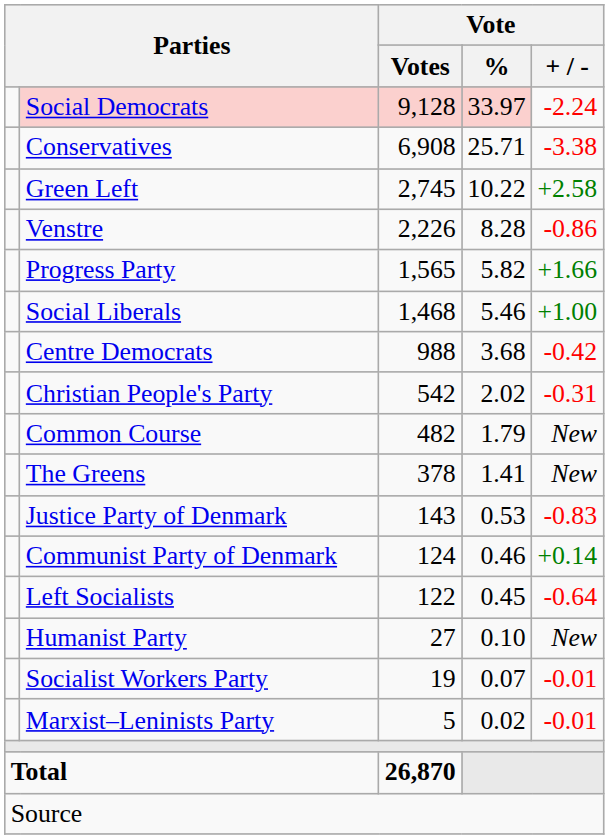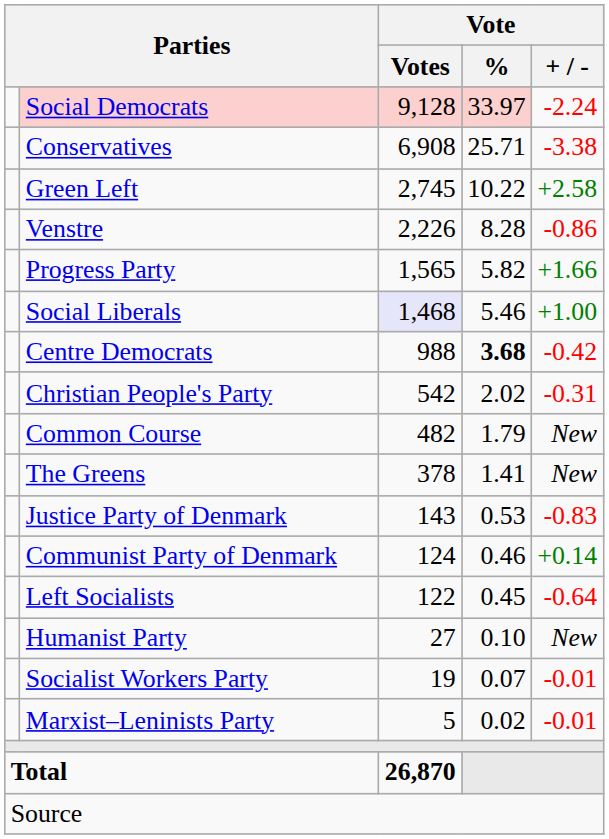(427, 310) no background -> (427, 310) lavender background
(503, 351) normal -> (503, 351) bold
